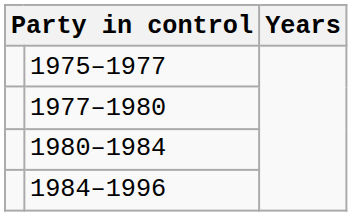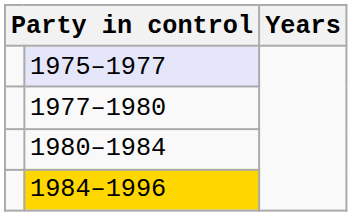(98, 67) no background -> (98, 67) lavender background
(98, 190) no background -> (98, 190) gold background
